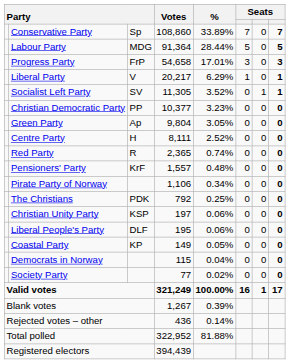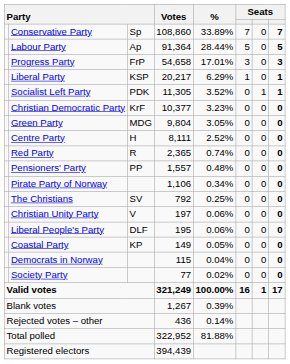(141, 46) MDG -> (135, 46) Ap
(133, 77) V -> (139, 77) KSP
(136, 92) SV -> (139, 92) PDK
(136, 107) PP -> (137, 107) KrF
(135, 123) Ap -> (141, 123) MDG
(137, 168) KrF -> (136, 168) PP
(139, 199) PDK -> (136, 199) SV
(139, 214) KSP -> (133, 214) V
